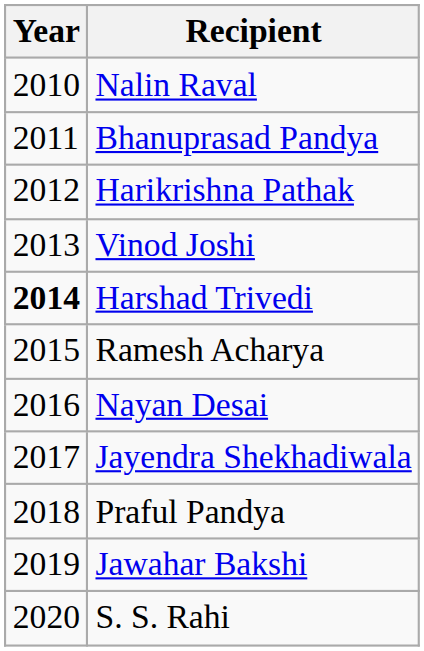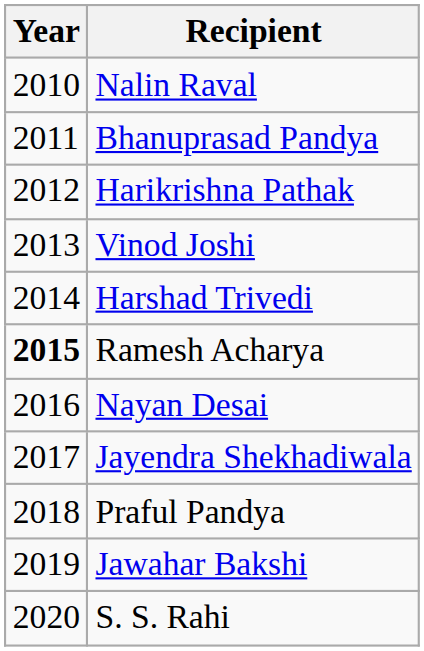(46, 297) bold -> (46, 297) normal
(46, 350) normal -> (46, 350) bold
